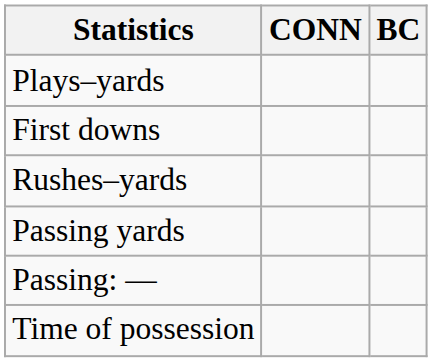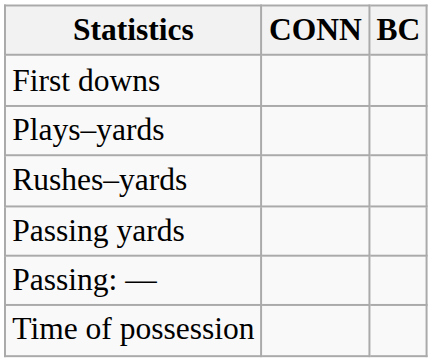rows swapped: (86, 129) <-> (88, 80)
